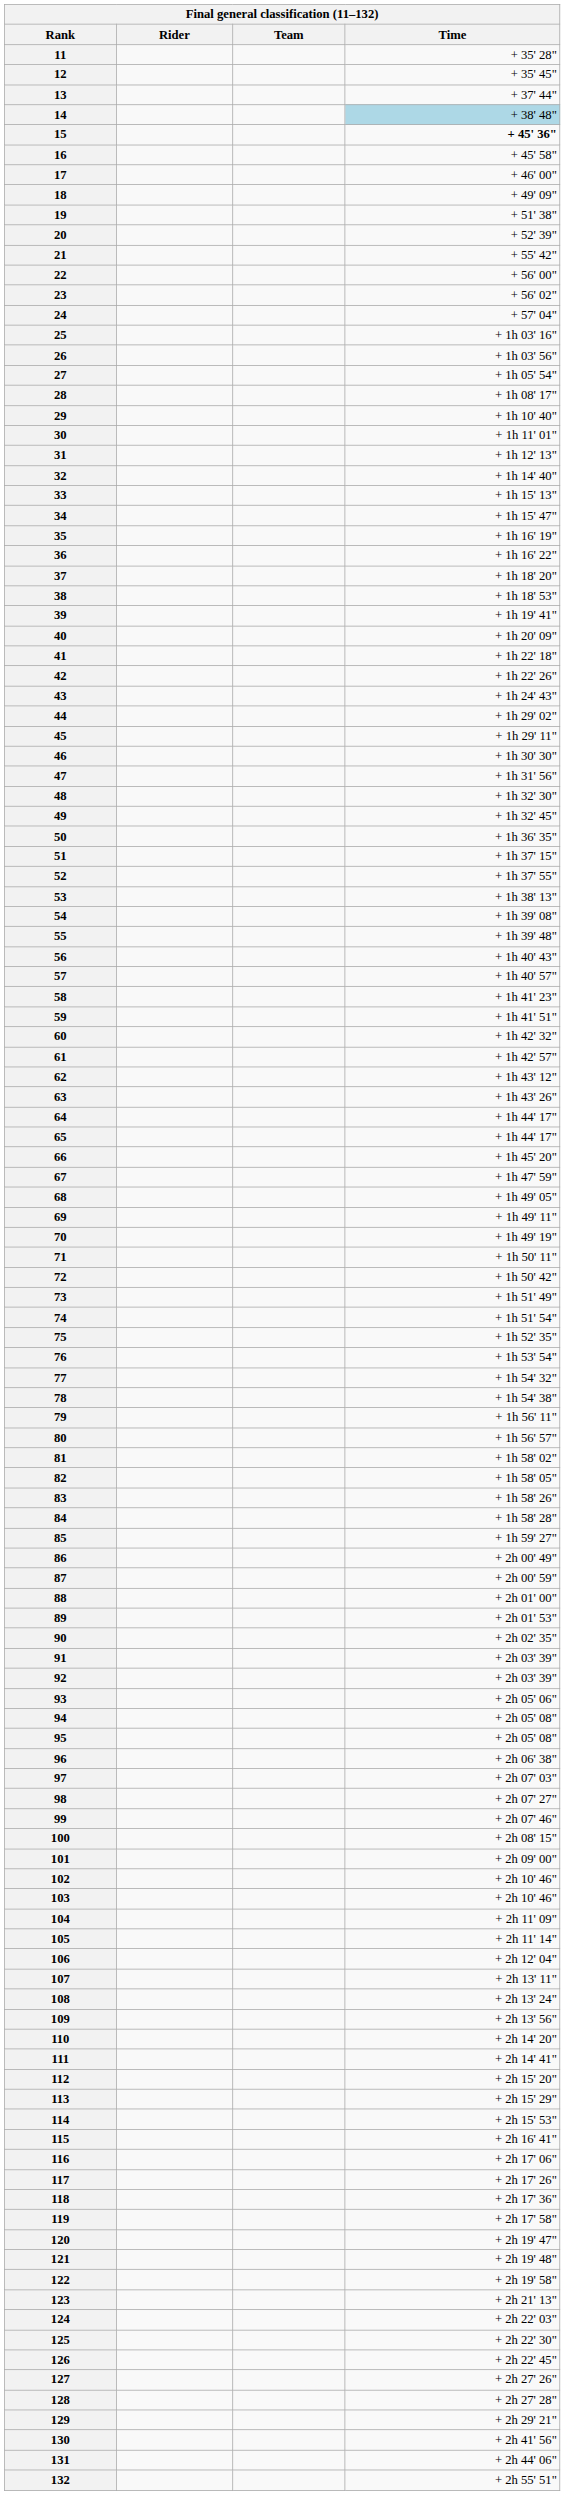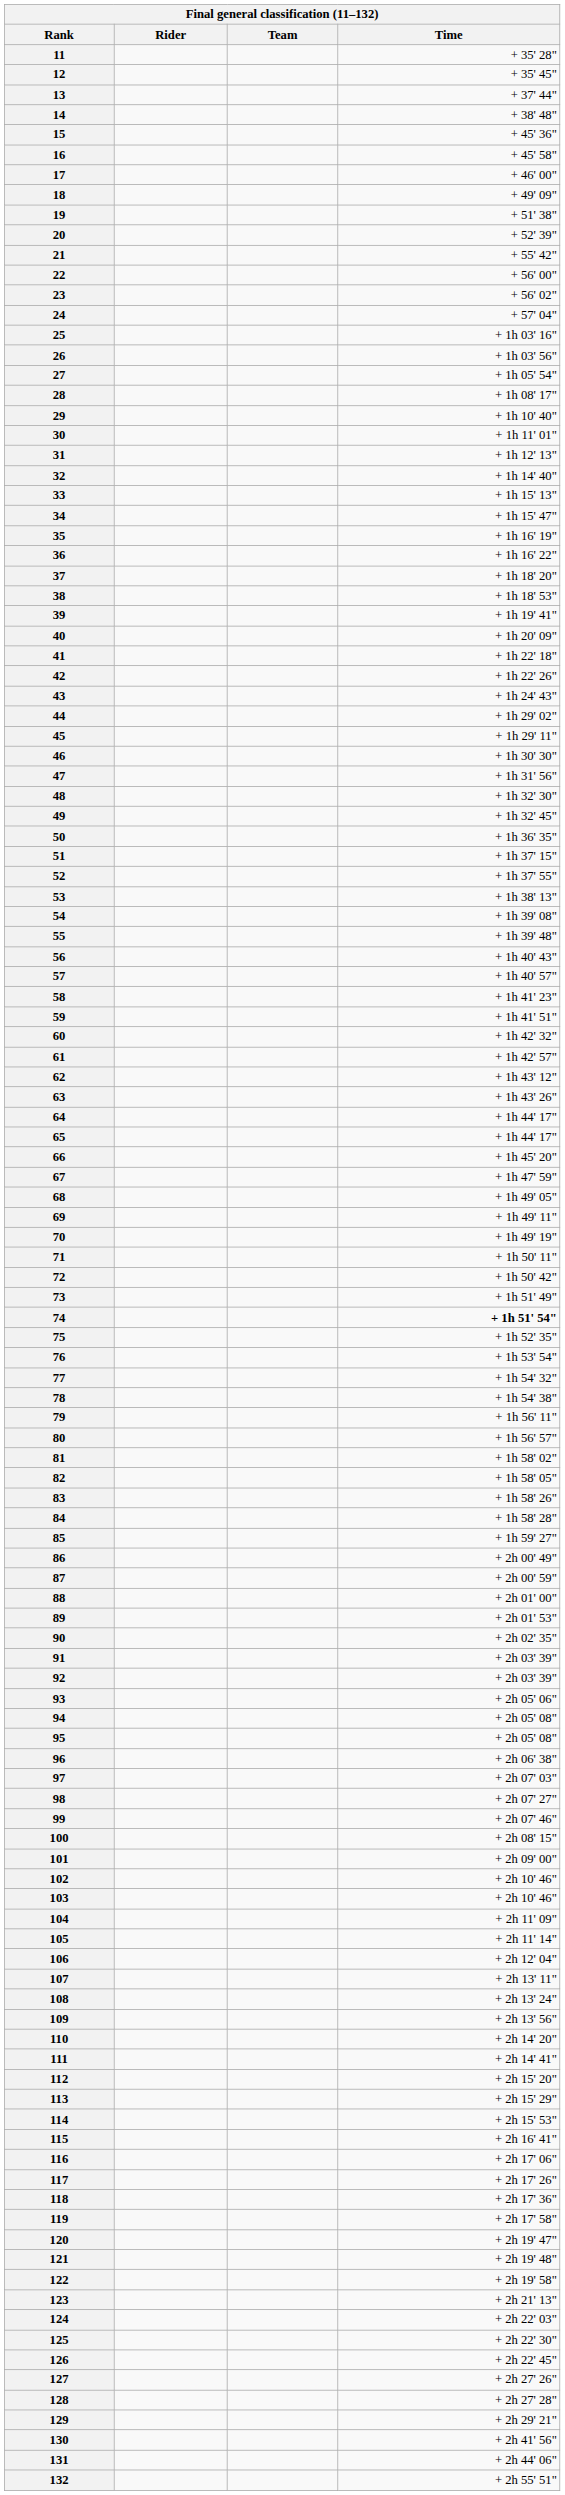(534, 114) lightblue background -> (534, 114) no background
(532, 134) bold -> (534, 134) normal
(526, 1317) normal -> (524, 1317) bold
